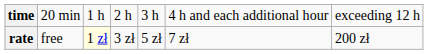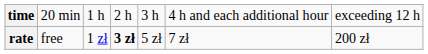(97, 37) lightyellow background -> (97, 37) no background
(124, 37) normal -> (124, 37) bold
